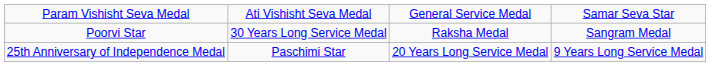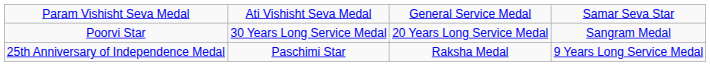(470, 33) Raksha Medal -> (470, 33) 20 Years Long Service Medal
(470, 52) 20 Years Long Service Medal -> (470, 52) Raksha Medal
